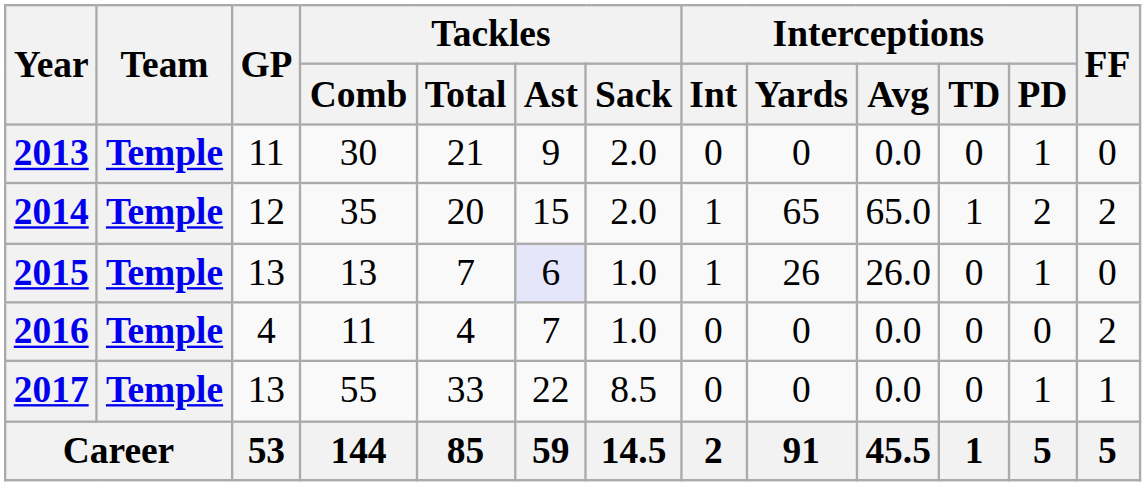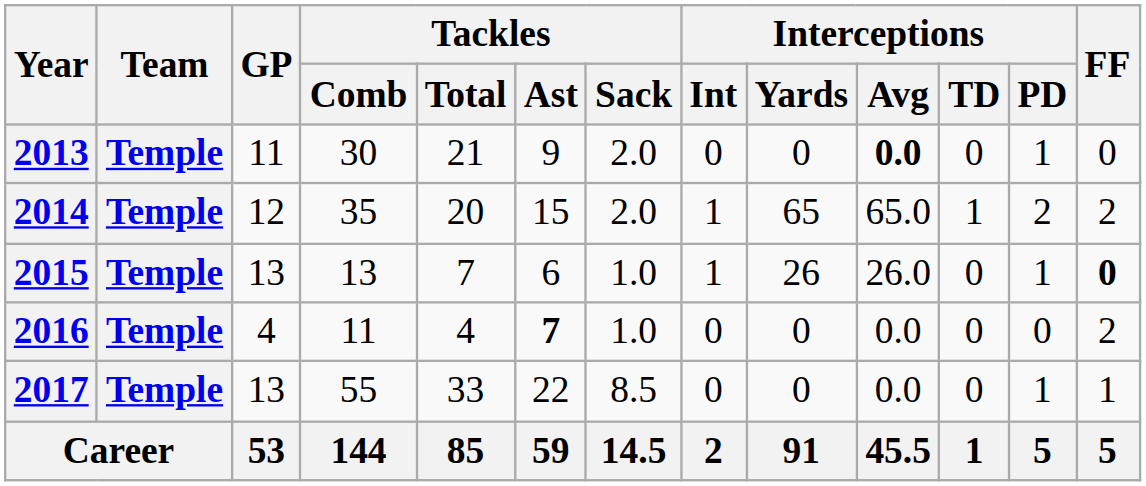(898, 152) normal -> (898, 152) bold
(551, 271) lavender background -> (551, 271) no background
(1107, 271) normal -> (1107, 271) bold
(551, 331) normal -> (551, 331) bold
